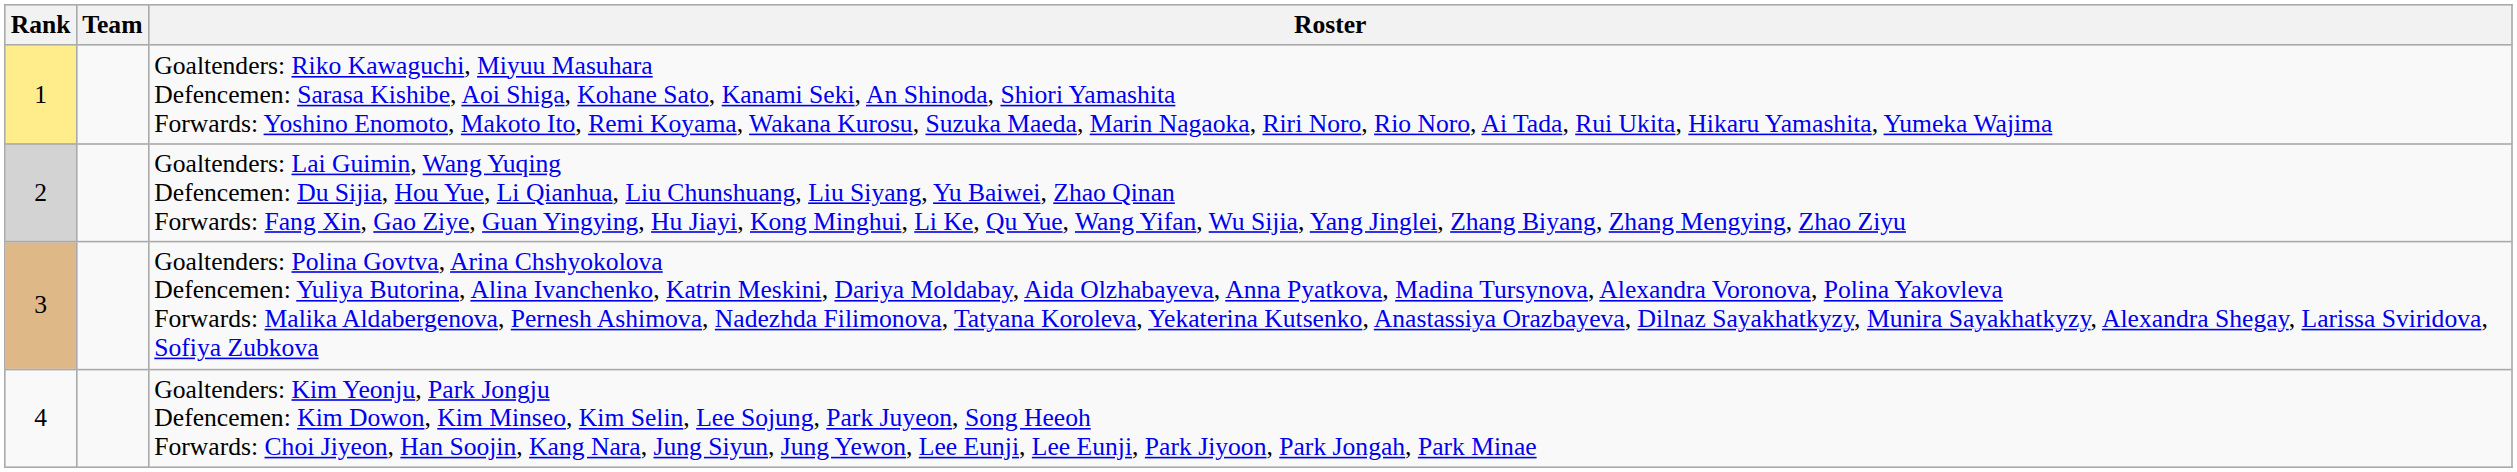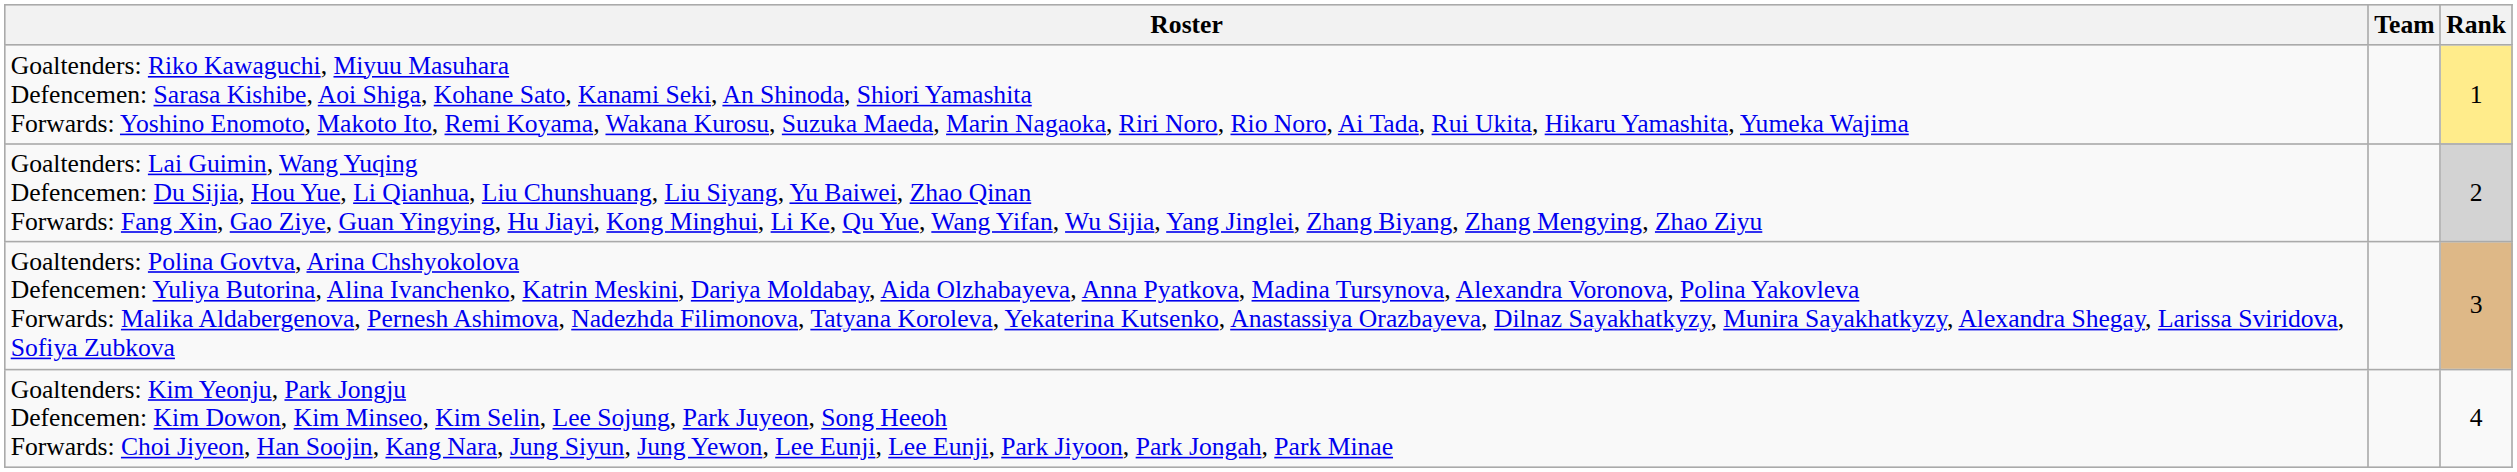columns swapped: (41, 24) <-> (1330, 24)
